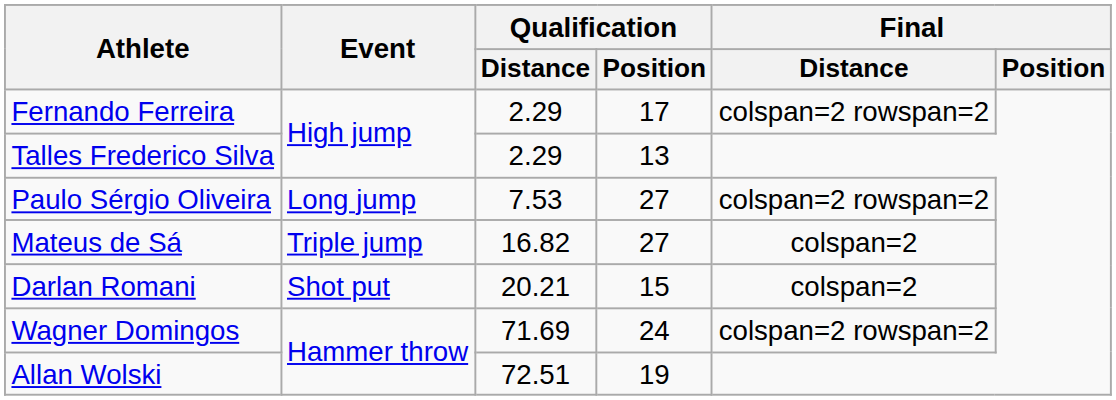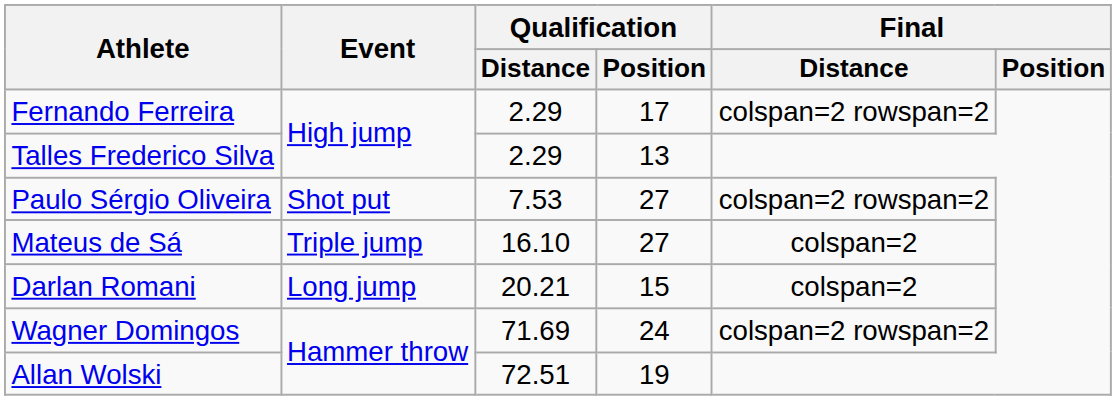(352, 199) Long jump -> (338, 199) Shot put
(535, 243) 16.82 -> (535, 243) 16.10
(338, 287) Shot put -> (352, 287) Long jump
